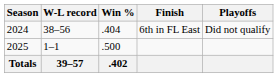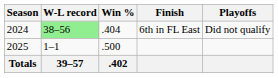(57, 30) no background -> (57, 30) lightgreen background
